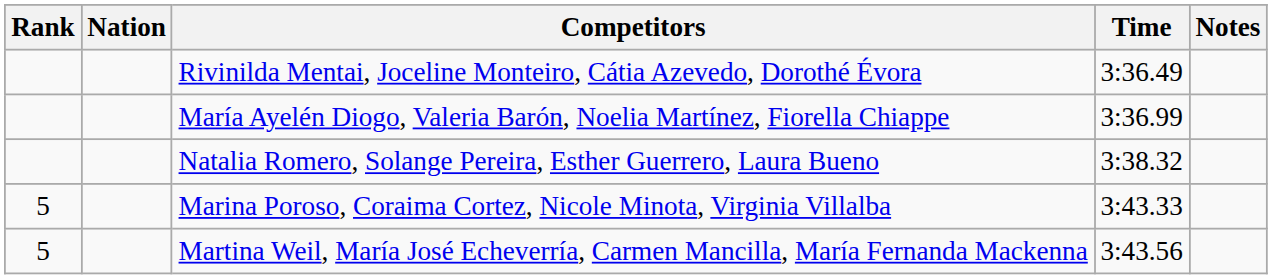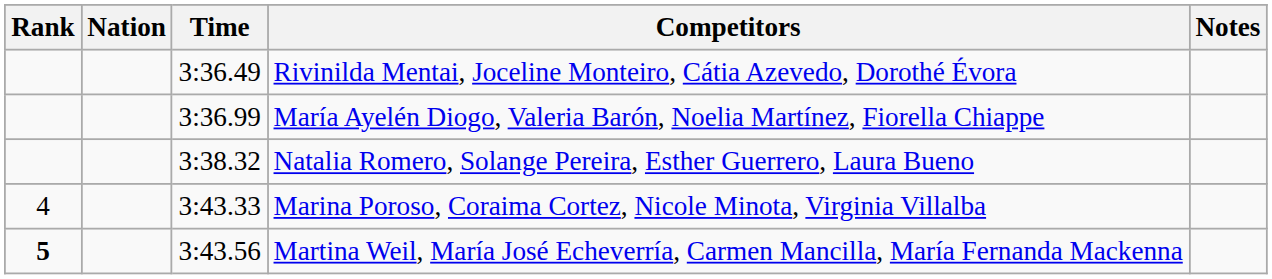columns swapped: (633, 27) <-> (1142, 27)
(43, 206) 5 -> (43, 206) 4
(43, 251) normal -> (43, 251) bold
